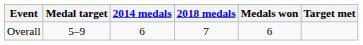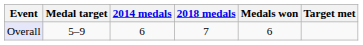(24, 31) no background -> (24, 31) lavender background
